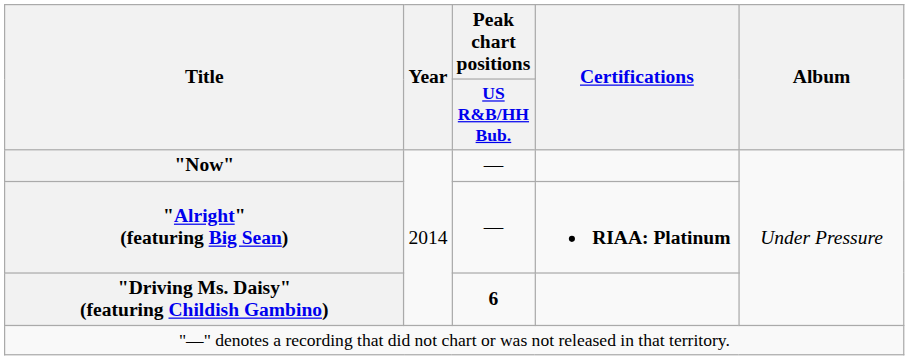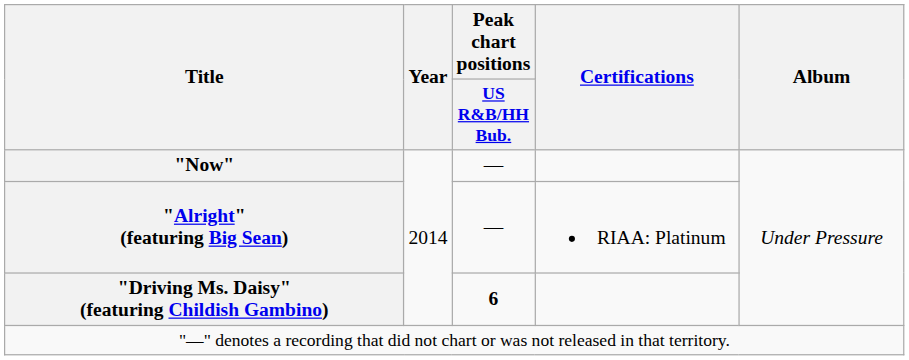(637, 238) bold -> (637, 238) normal
